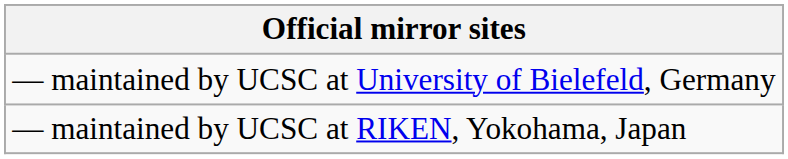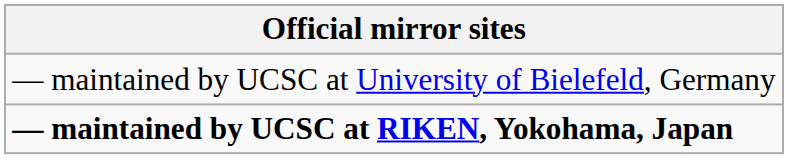(349, 128) normal -> (373, 128) bold
